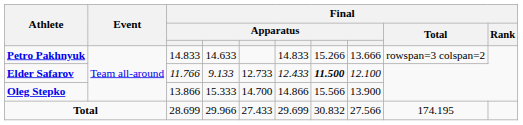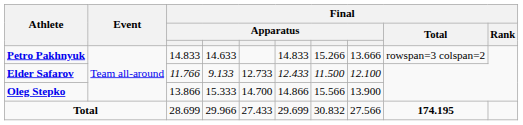(329, 73) bold -> (329, 73) normal
(436, 110) normal -> (436, 110) bold
